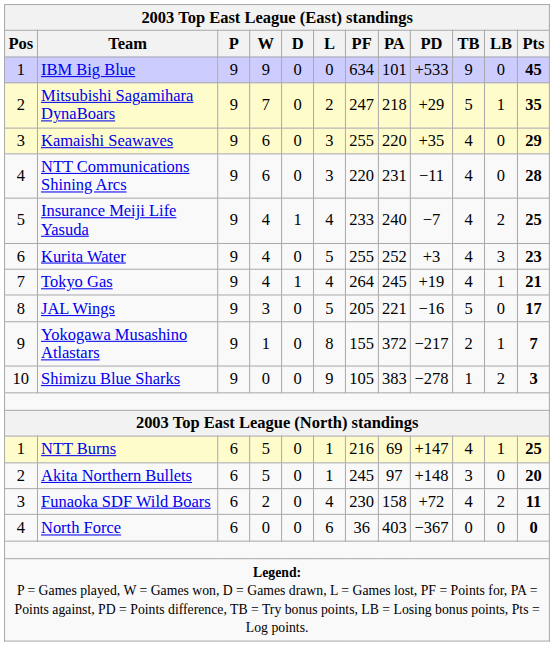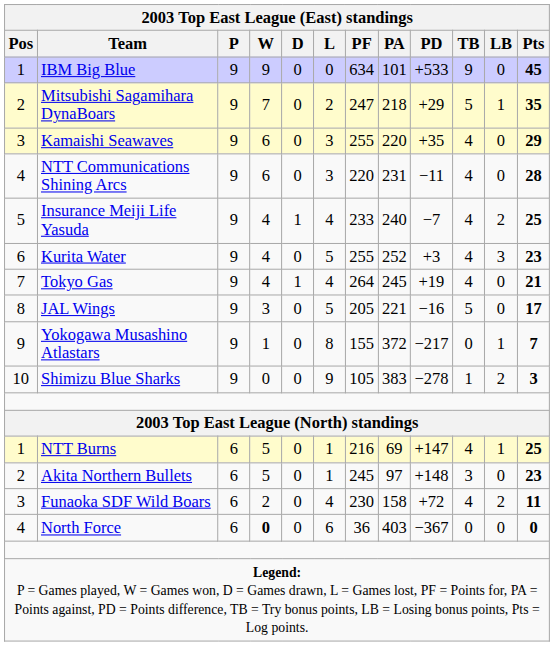(501, 282) 1 -> (501, 282) 0
(469, 343) 2 -> (469, 343) 0
(534, 475) 20 -> (534, 475) 23
(266, 527) normal -> (266, 527) bold
